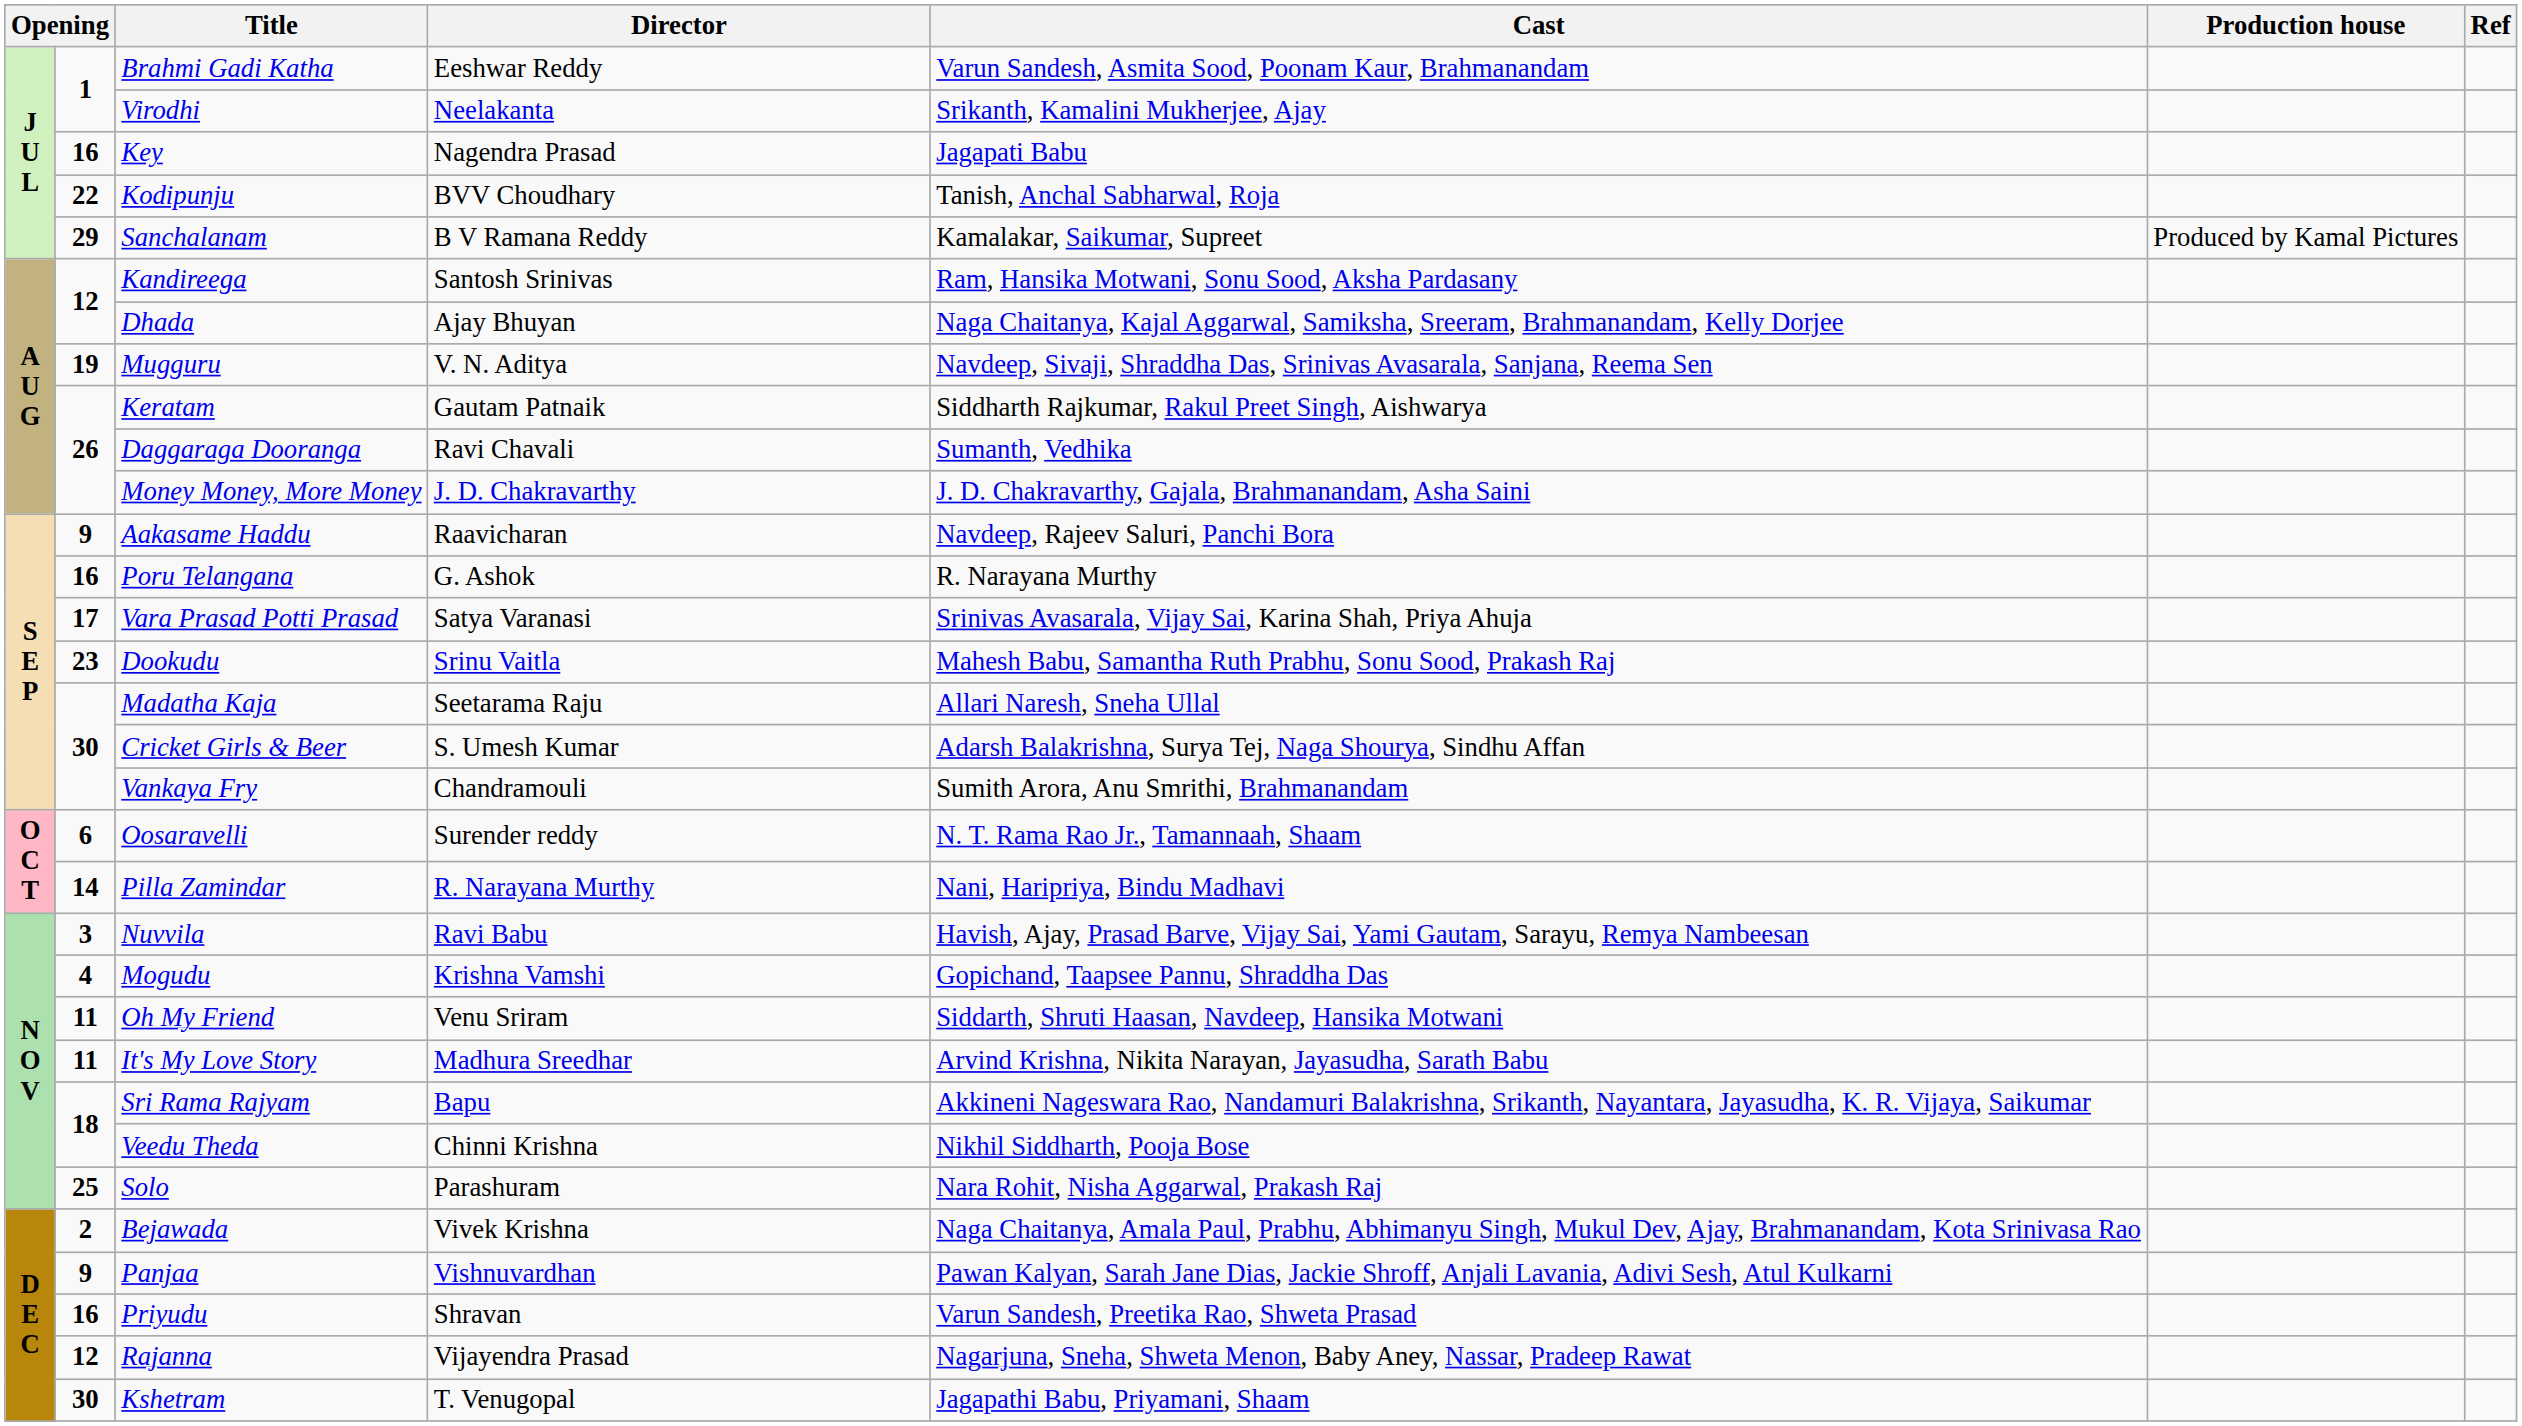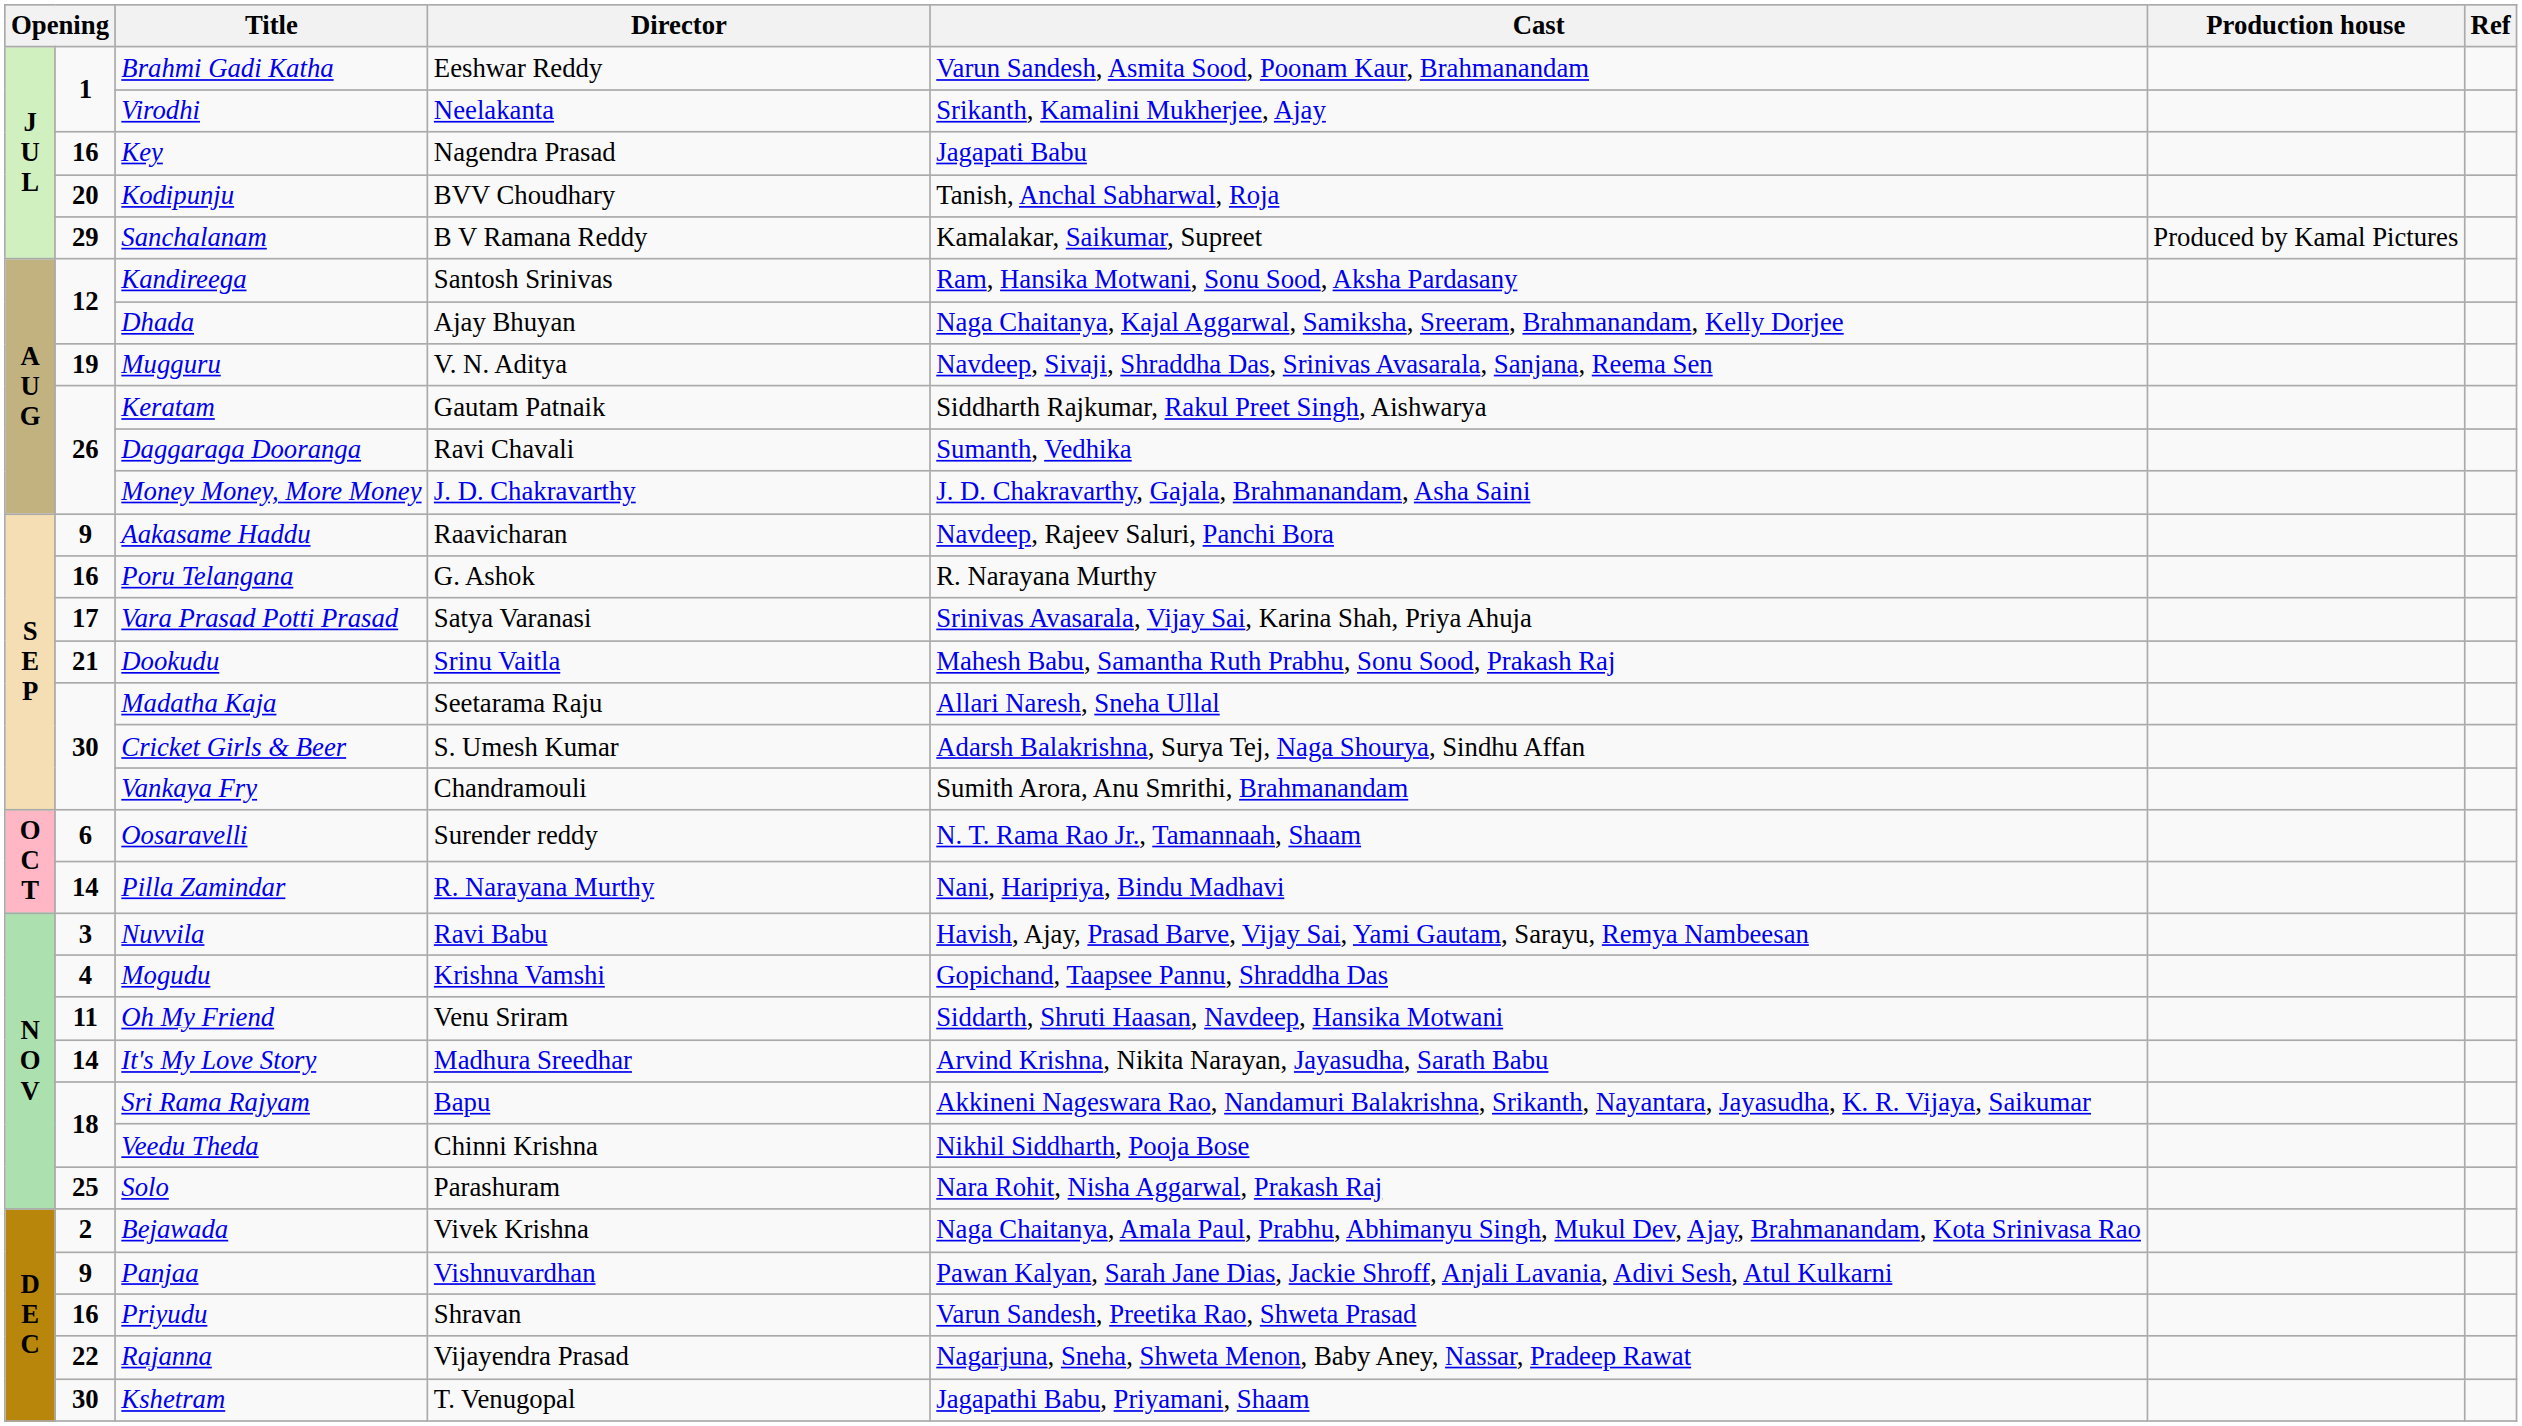(85, 195) 22 -> (85, 195) 20
(85, 661) 23 -> (85, 661) 21
(85, 1060) 11 -> (85, 1060) 14
(85, 1357) 12 -> (85, 1357) 22
